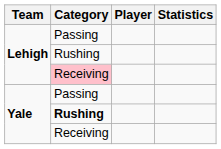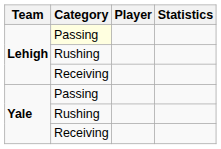(76, 34) no background -> (76, 34) lightyellow background
(81, 74) pink background -> (81, 74) no background
(79, 113) bold -> (77, 113) normal
